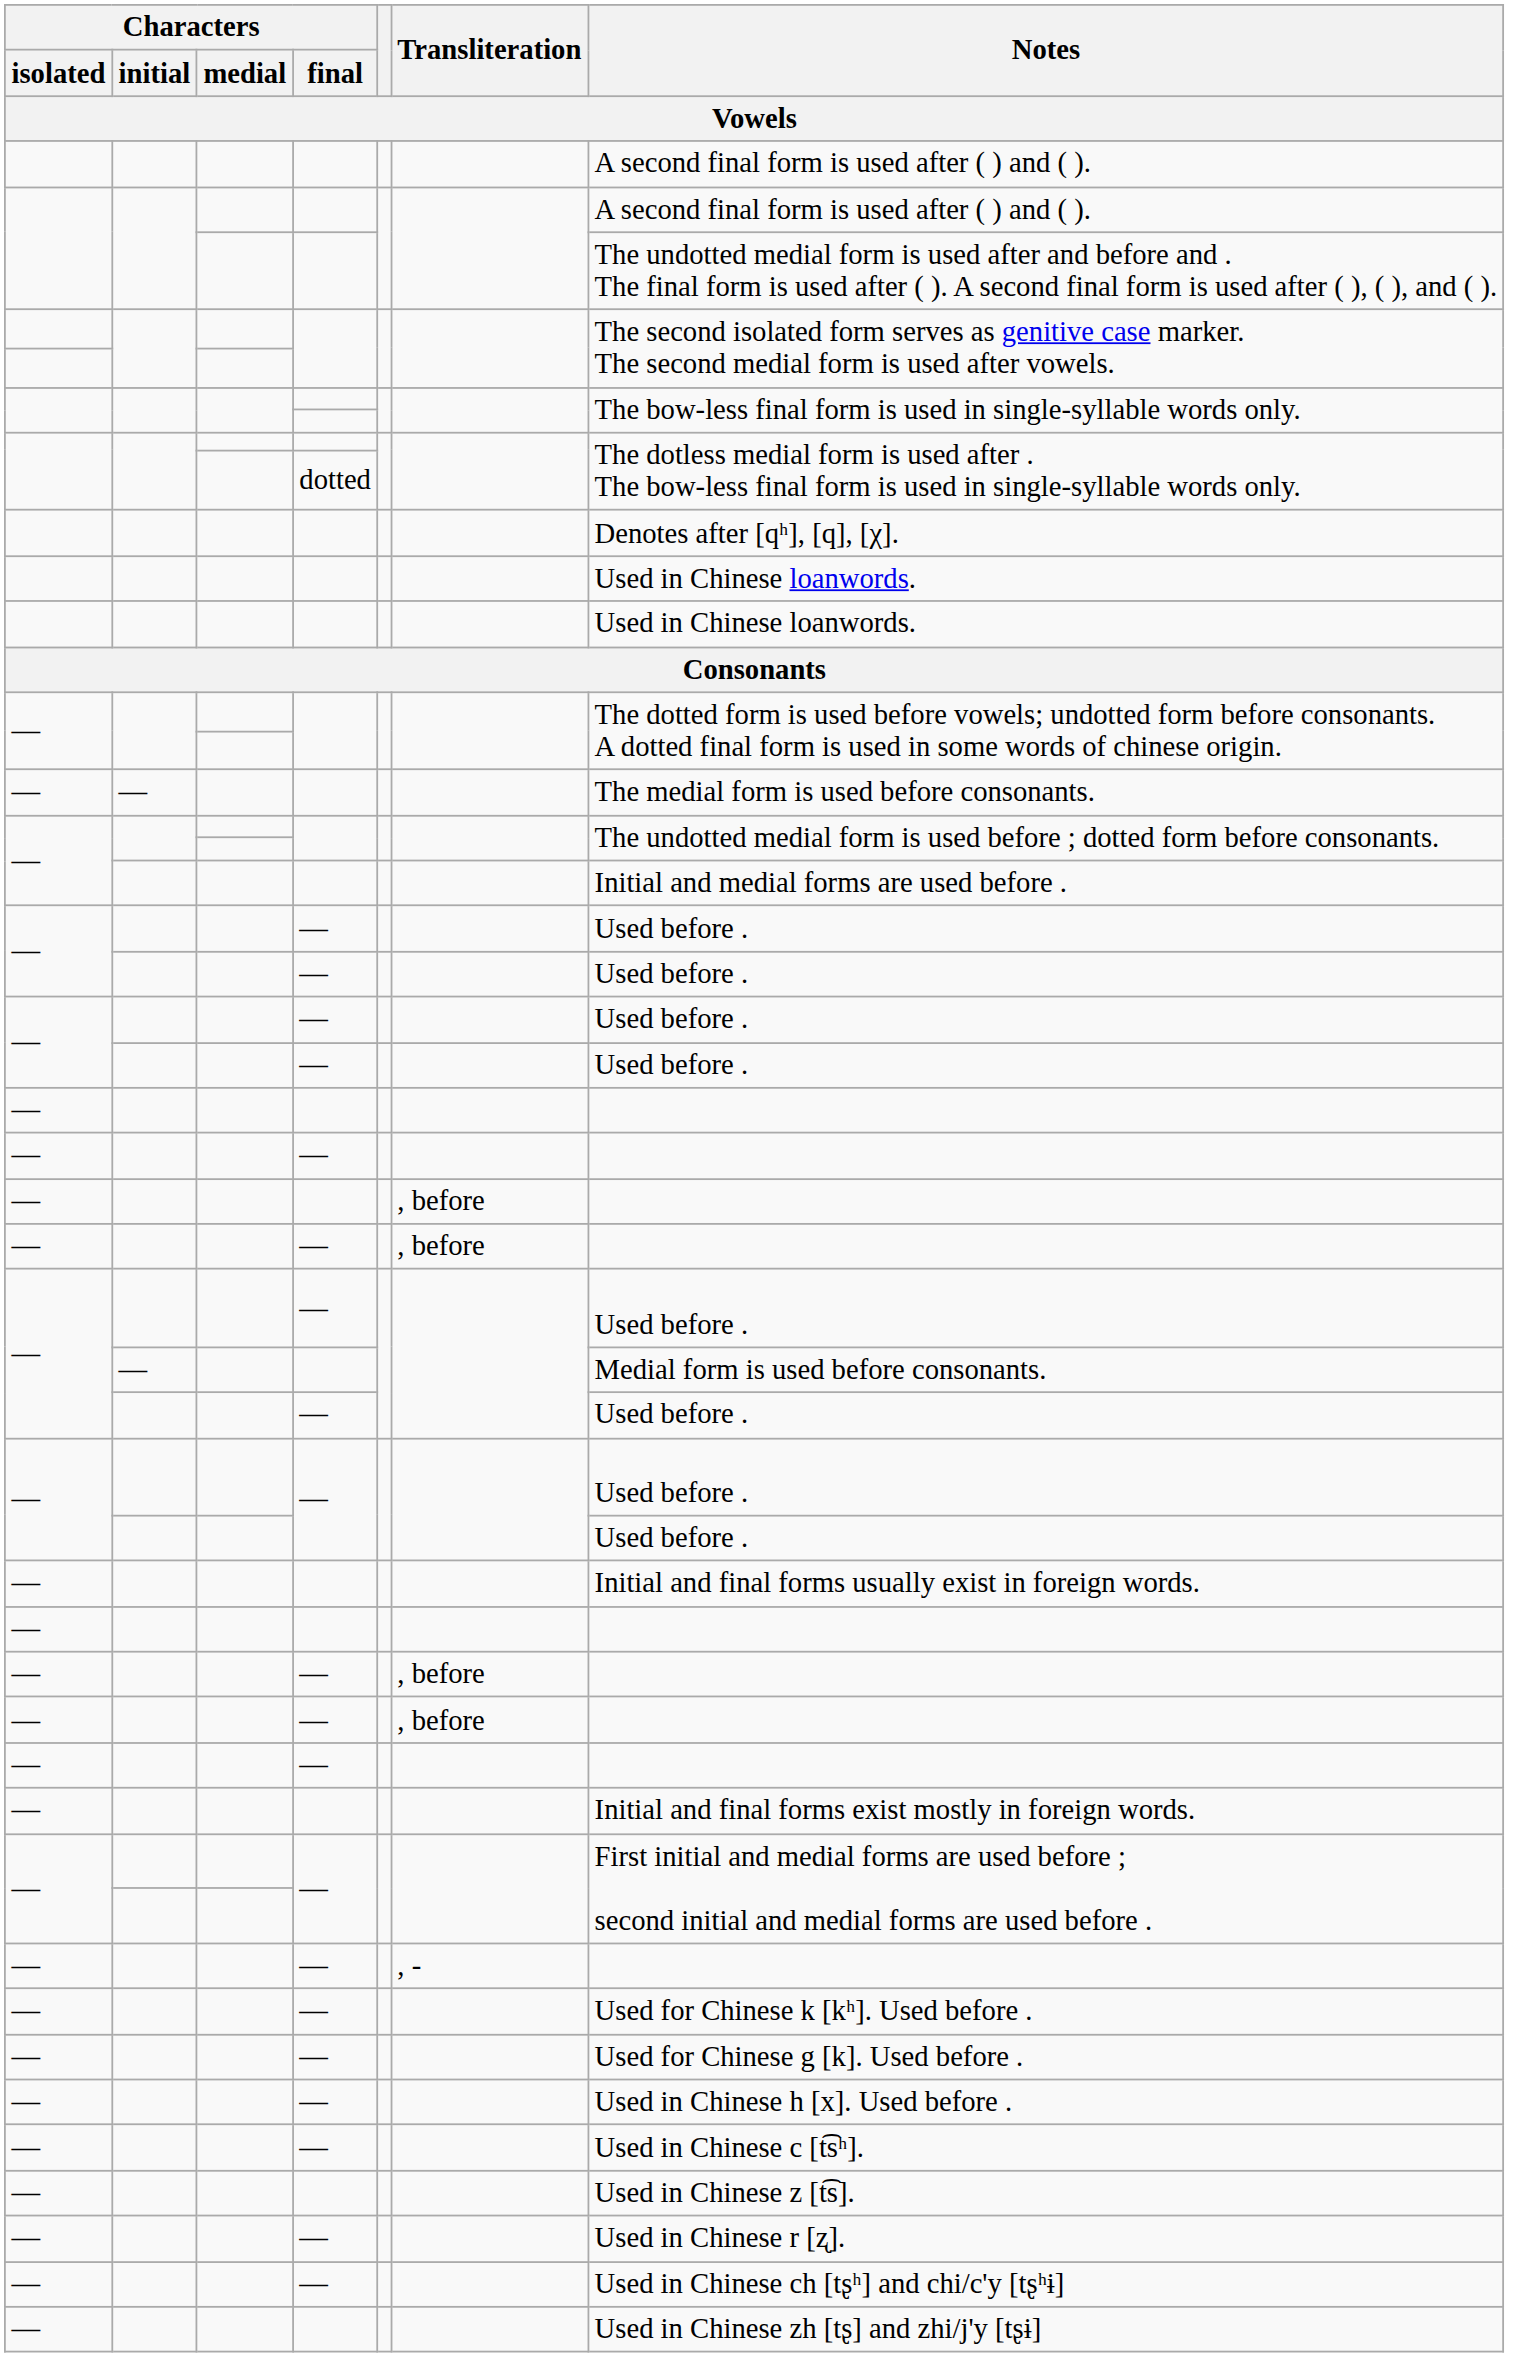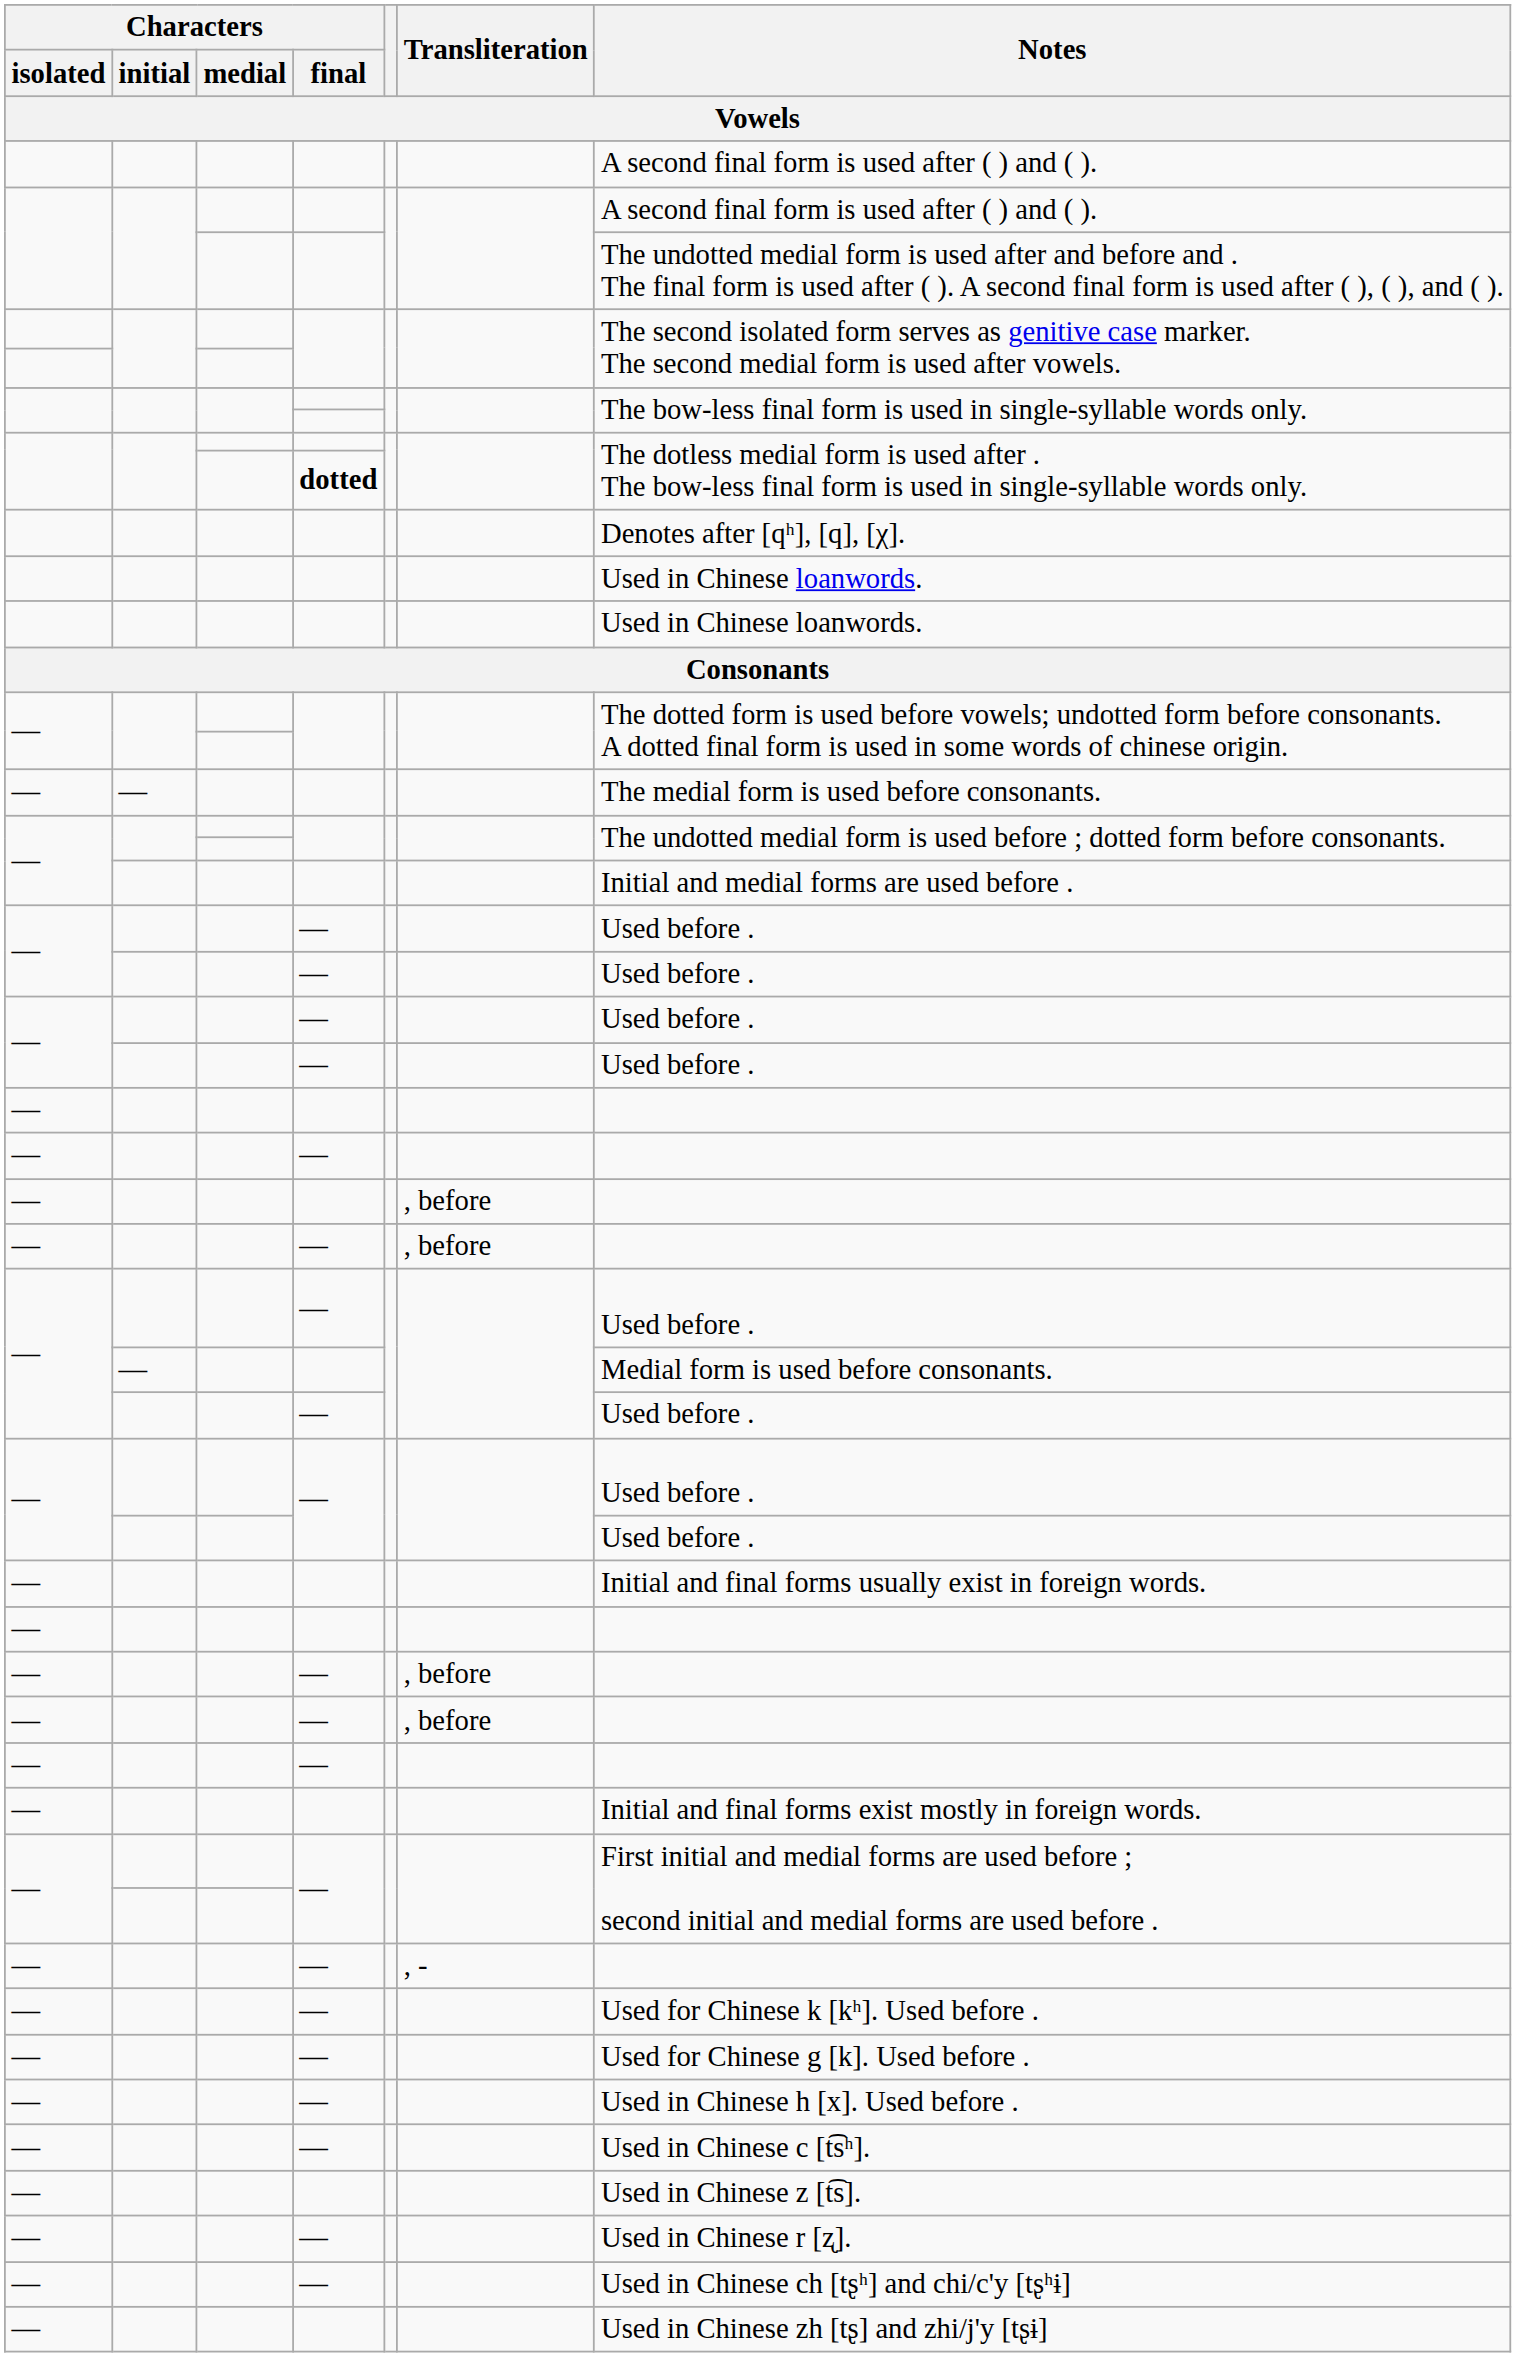(335, 479) normal -> (338, 479) bold
